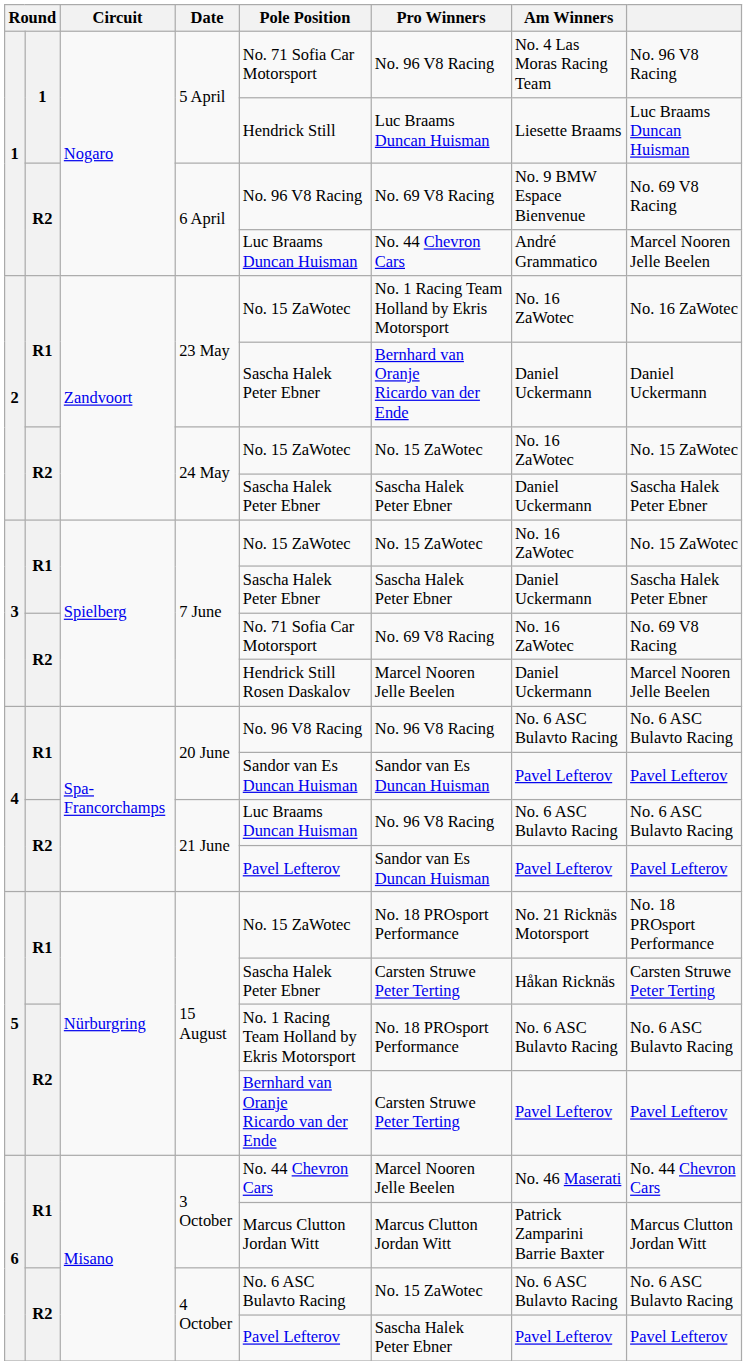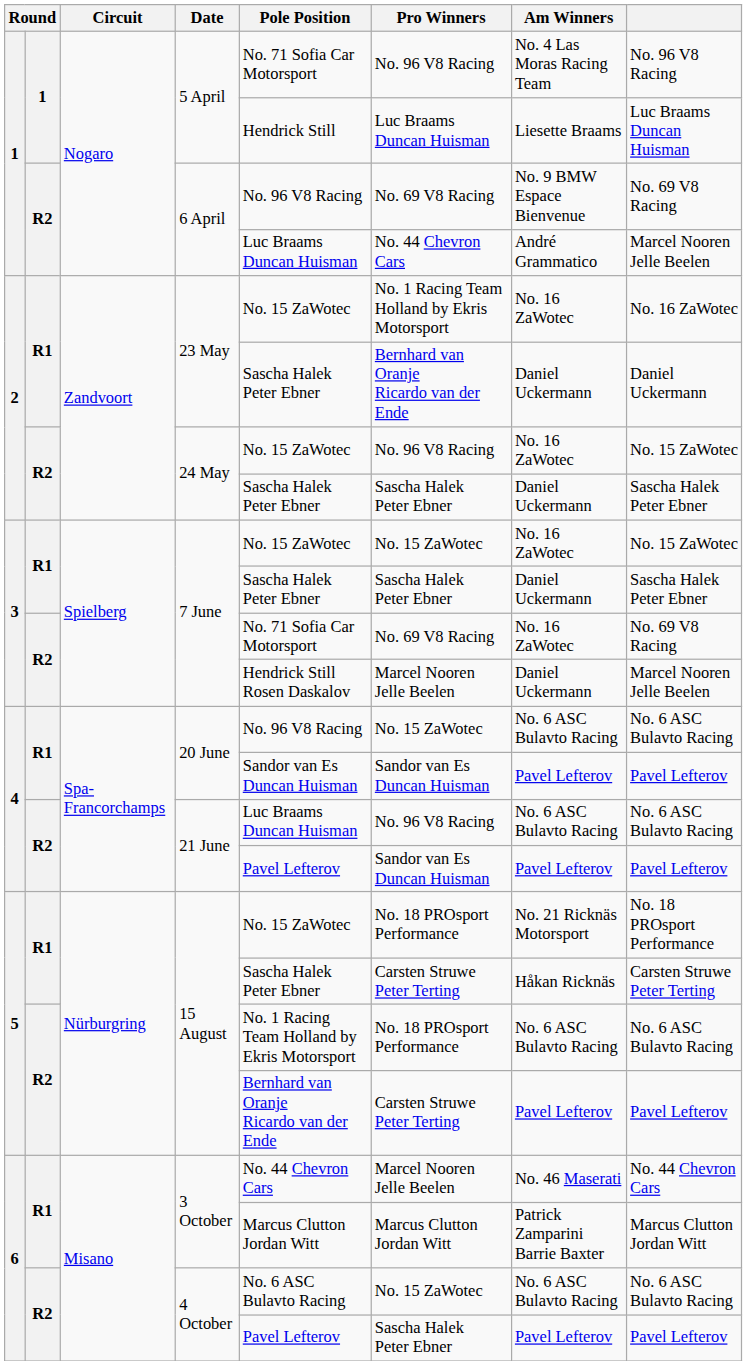(429, 449) No. 15 ZaWotec -> (435, 449) No. 96 V8 Racing
(435, 728) No. 96 V8 Racing -> (429, 728) No. 15 ZaWotec
